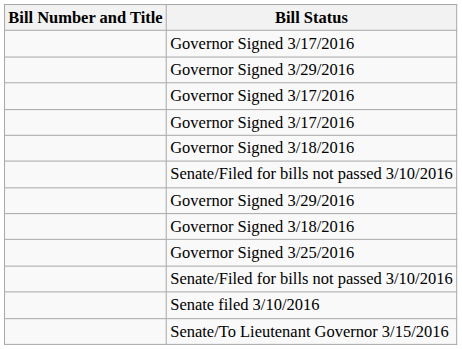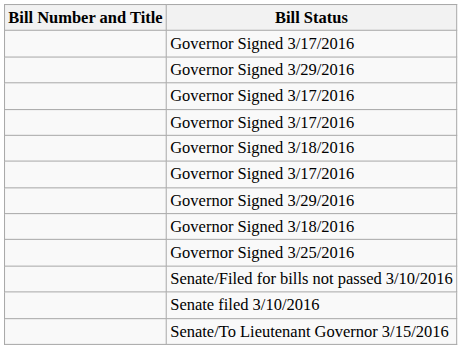(311, 174) Senate/Filed for bills not passed 3/10/2016 -> (262, 174) Governor Signed 3/17/2016
